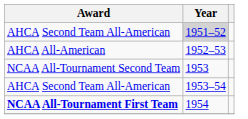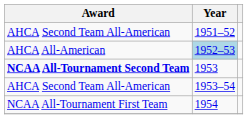(206, 31) lightgrey background -> (215, 31) no background
(206, 50) no background -> (215, 50) lightblue background
(94, 68) normal -> (98, 68) bold
(92, 104) bold -> (87, 104) normal
